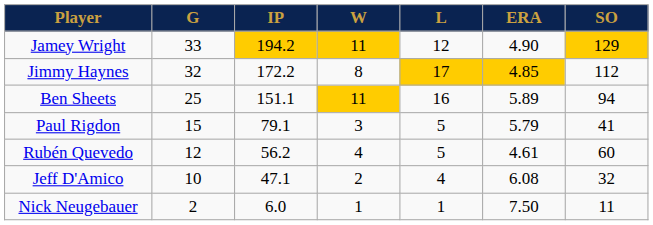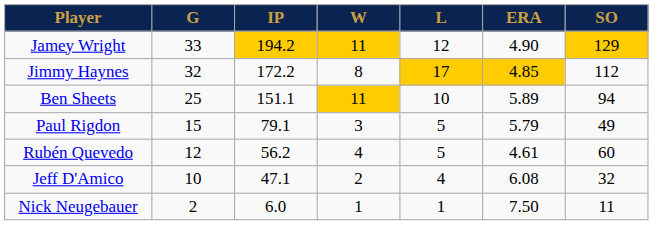(441, 98) 16 -> (441, 98) 10
(607, 125) 41 -> (607, 125) 49
